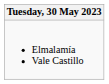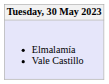(54, 55) no background -> (54, 55) lavender background
